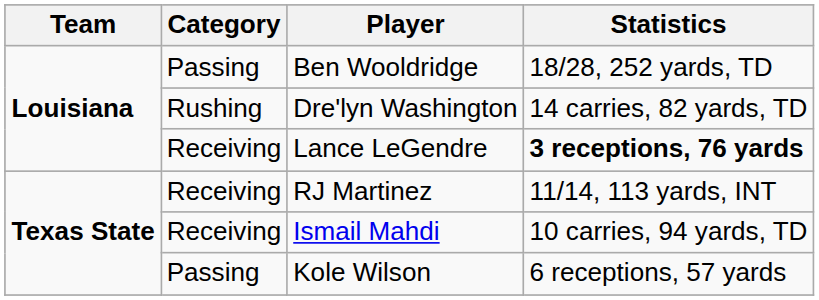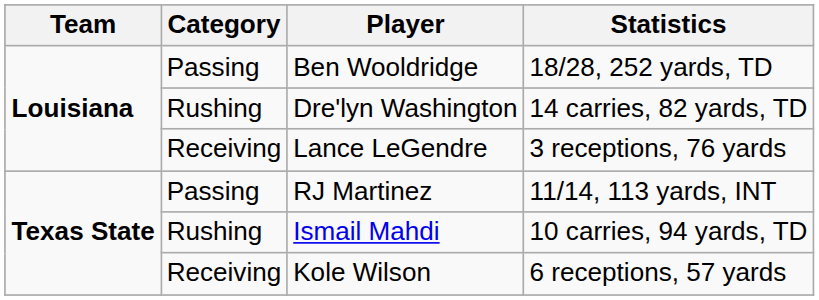(667, 149) bold -> (658, 149) normal
(224, 190) Receiving -> (213, 190) Passing
(224, 232) Receiving -> (215, 232) Rushing
(213, 273) Passing -> (224, 273) Receiving
